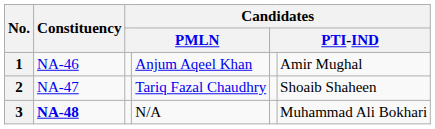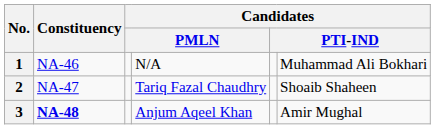(194, 64) Anjum Aqeel Khan -> (148, 64) N/A
(321, 64) Amir Mughal -> (354, 64) Muhammad Ali Bokhari
(148, 111) N/A -> (194, 111) Anjum Aqeel Khan
(354, 111) Muhammad Ali Bokhari -> (321, 111) Amir Mughal
